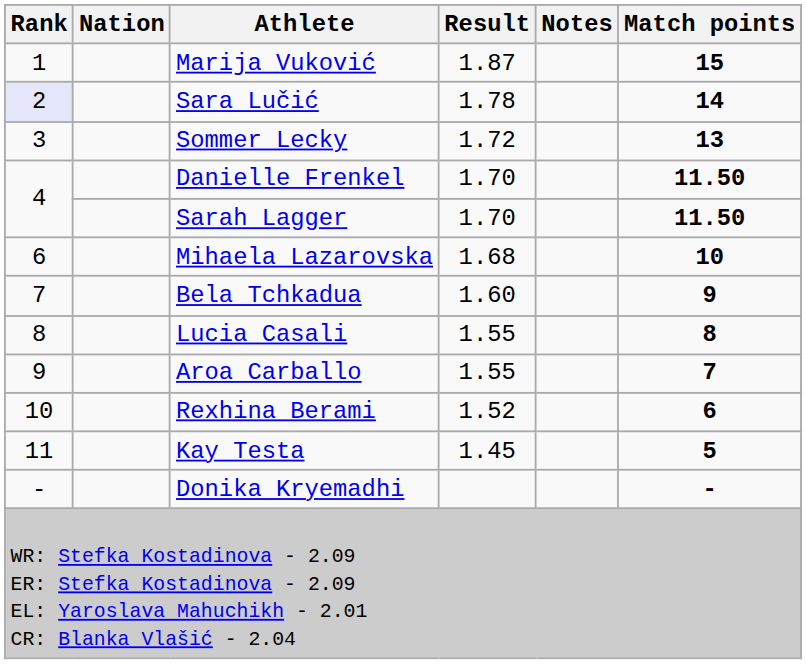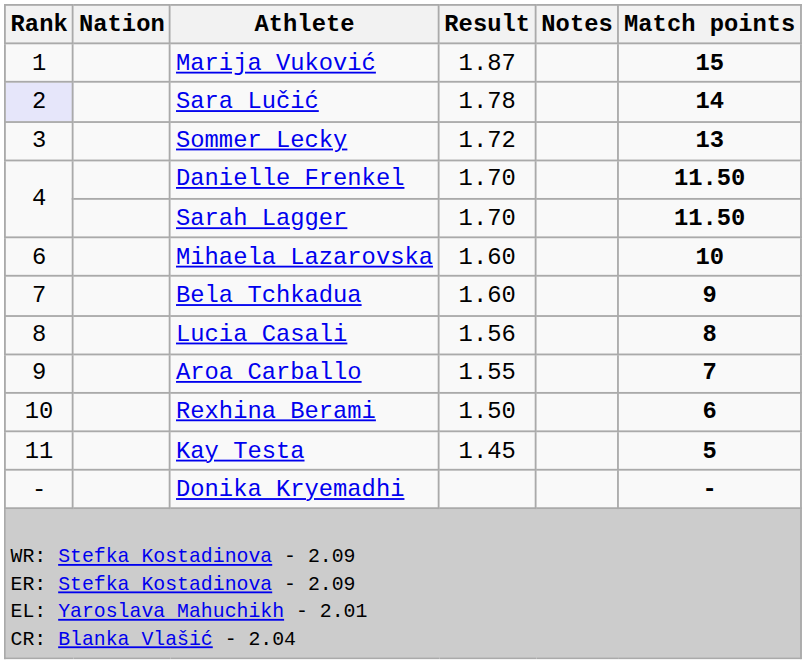(487, 257) 1.68 -> (487, 257) 1.60
(487, 334) 1.55 -> (487, 334) 1.56
(487, 412) 1.52 -> (487, 412) 1.50
